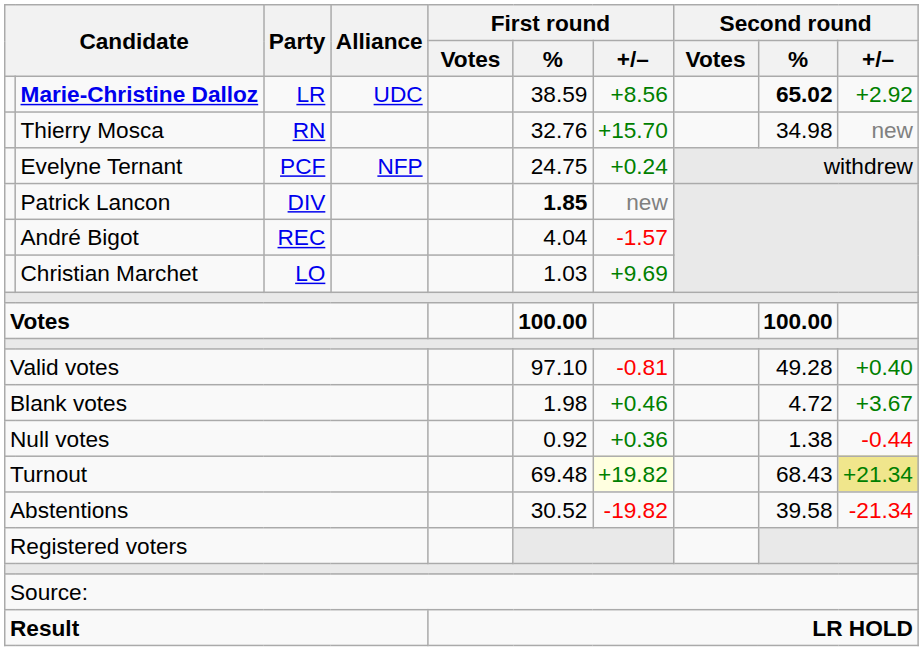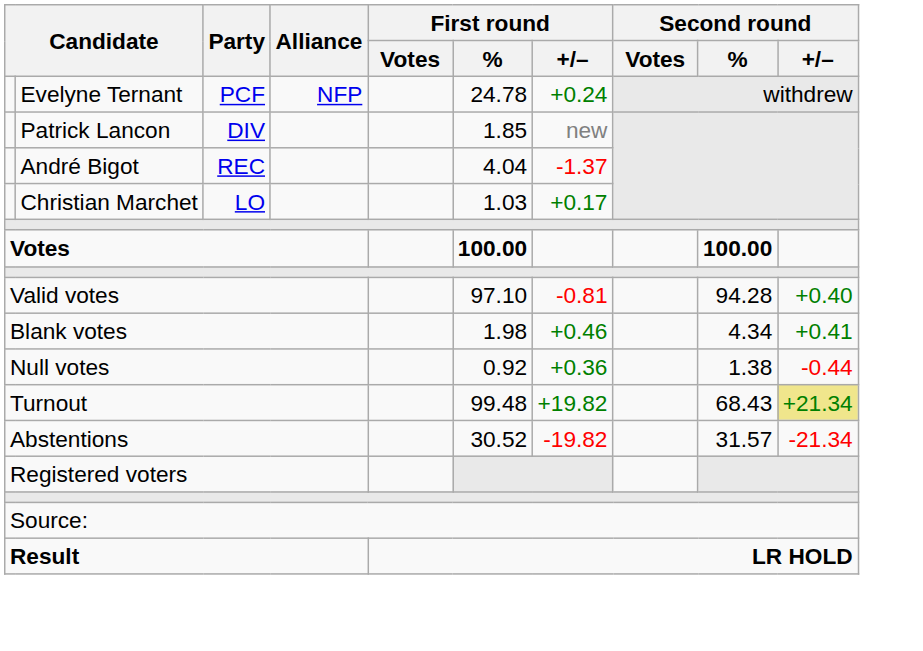- row: (139, 95)
- row: (92, 130)
(559, 166) 24.75 -> (499, 95) 24.78
(565, 202) bold -> (505, 130) normal
(642, 238) -1.57 -> (582, 166) -1.37
(639, 274) +9.69 -> (579, 202) +0.17
(804, 367) 49.28 -> (744, 295) 94.28
(811, 402) 4.72 -> (750, 331) 4.34
(884, 402) +3.67 -> (824, 331) +0.41
(559, 474) 69.48 -> (499, 402) 99.48
(633, 474) lightyellow background -> (573, 402) no background
(804, 510) 39.58 -> (744, 438) 31.57
